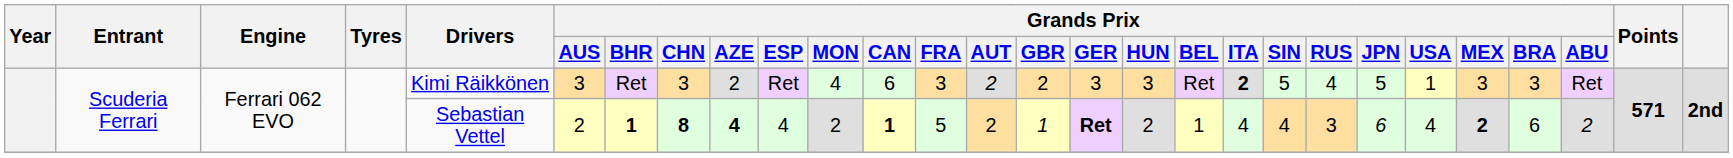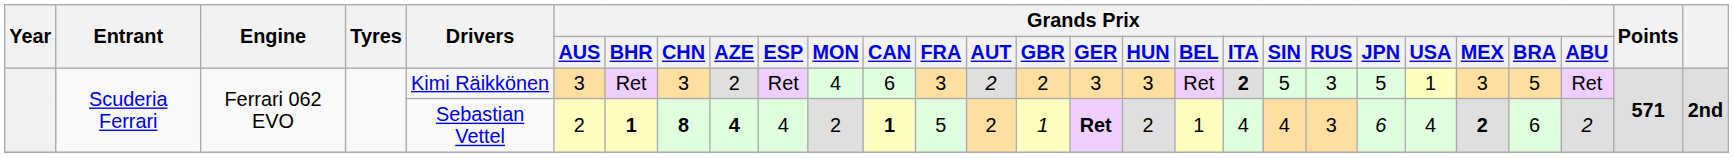(1331, 84) 4 -> (1331, 84) 3
(1535, 84) 3 -> (1535, 84) 5
